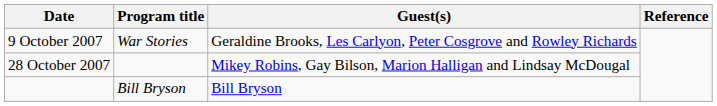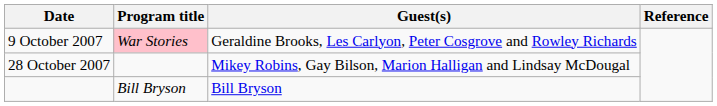(153, 40) no background -> (153, 40) pink background
